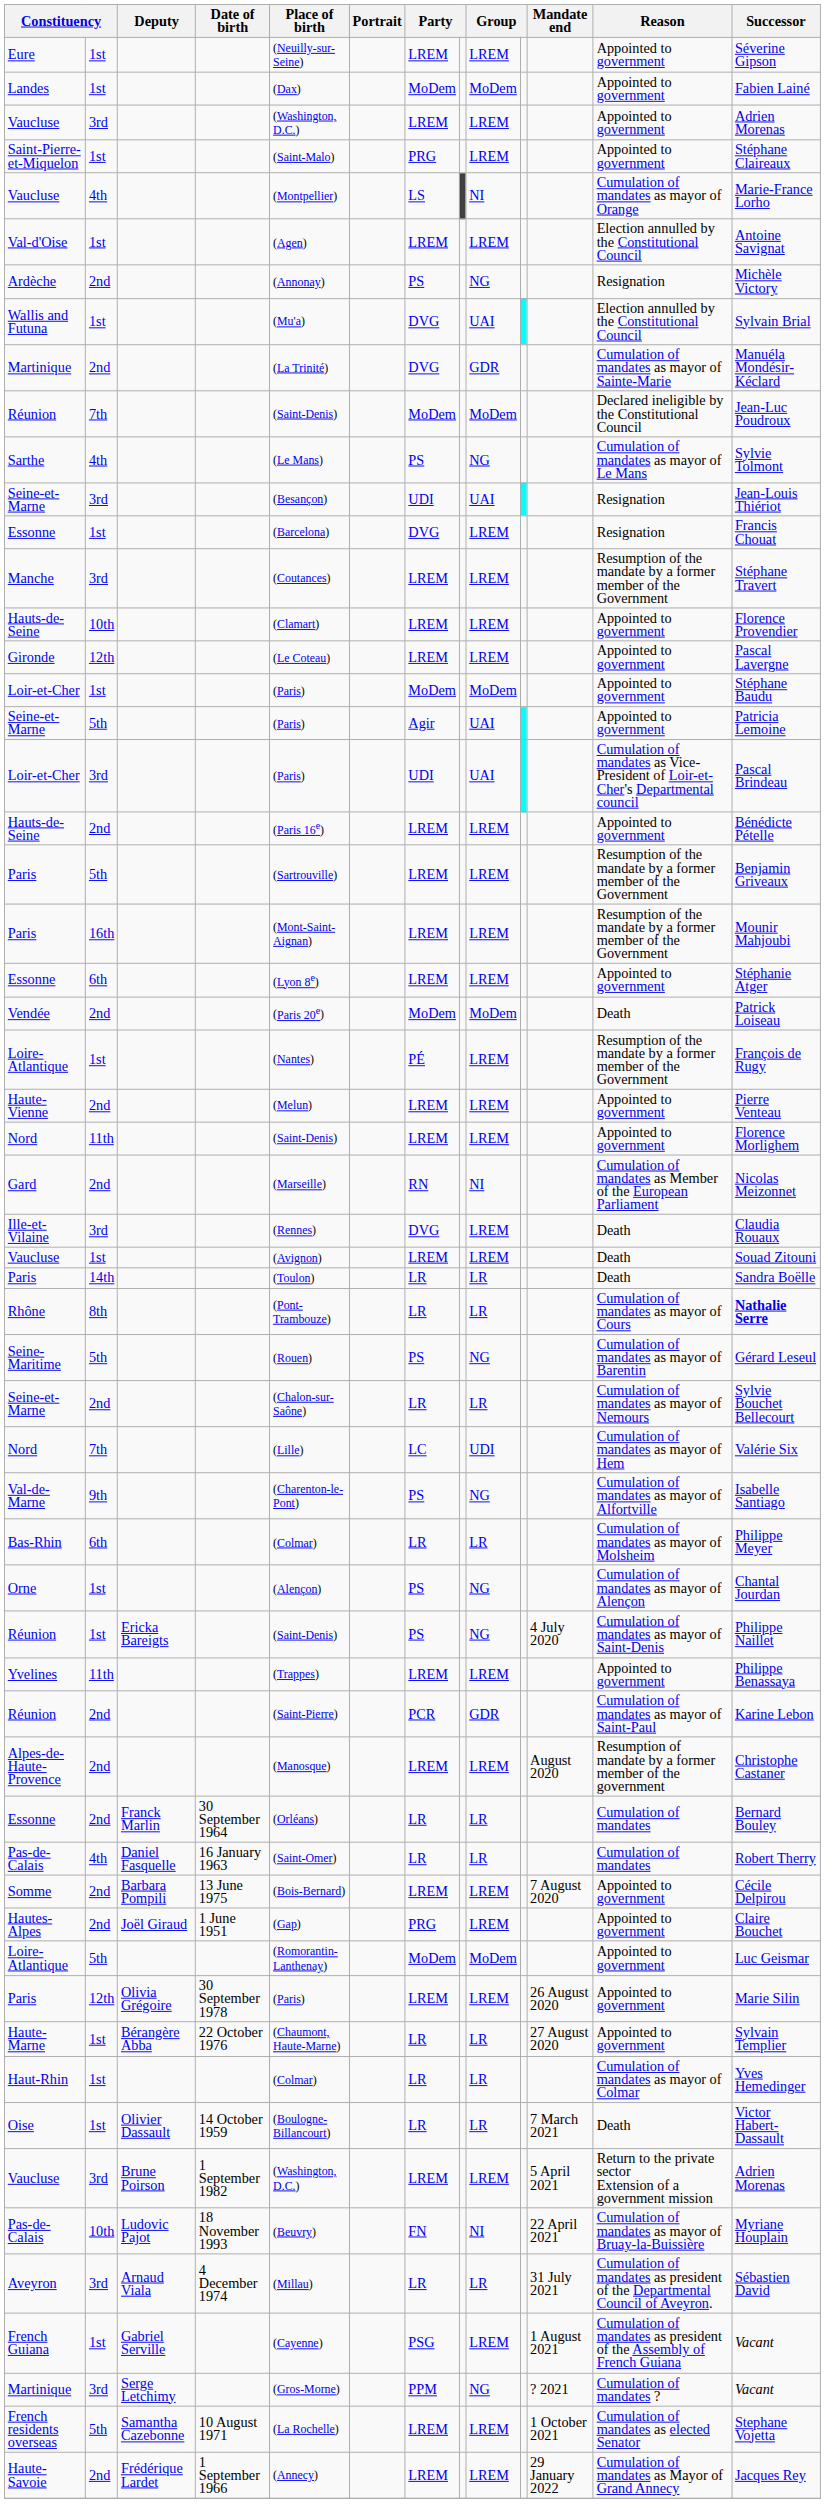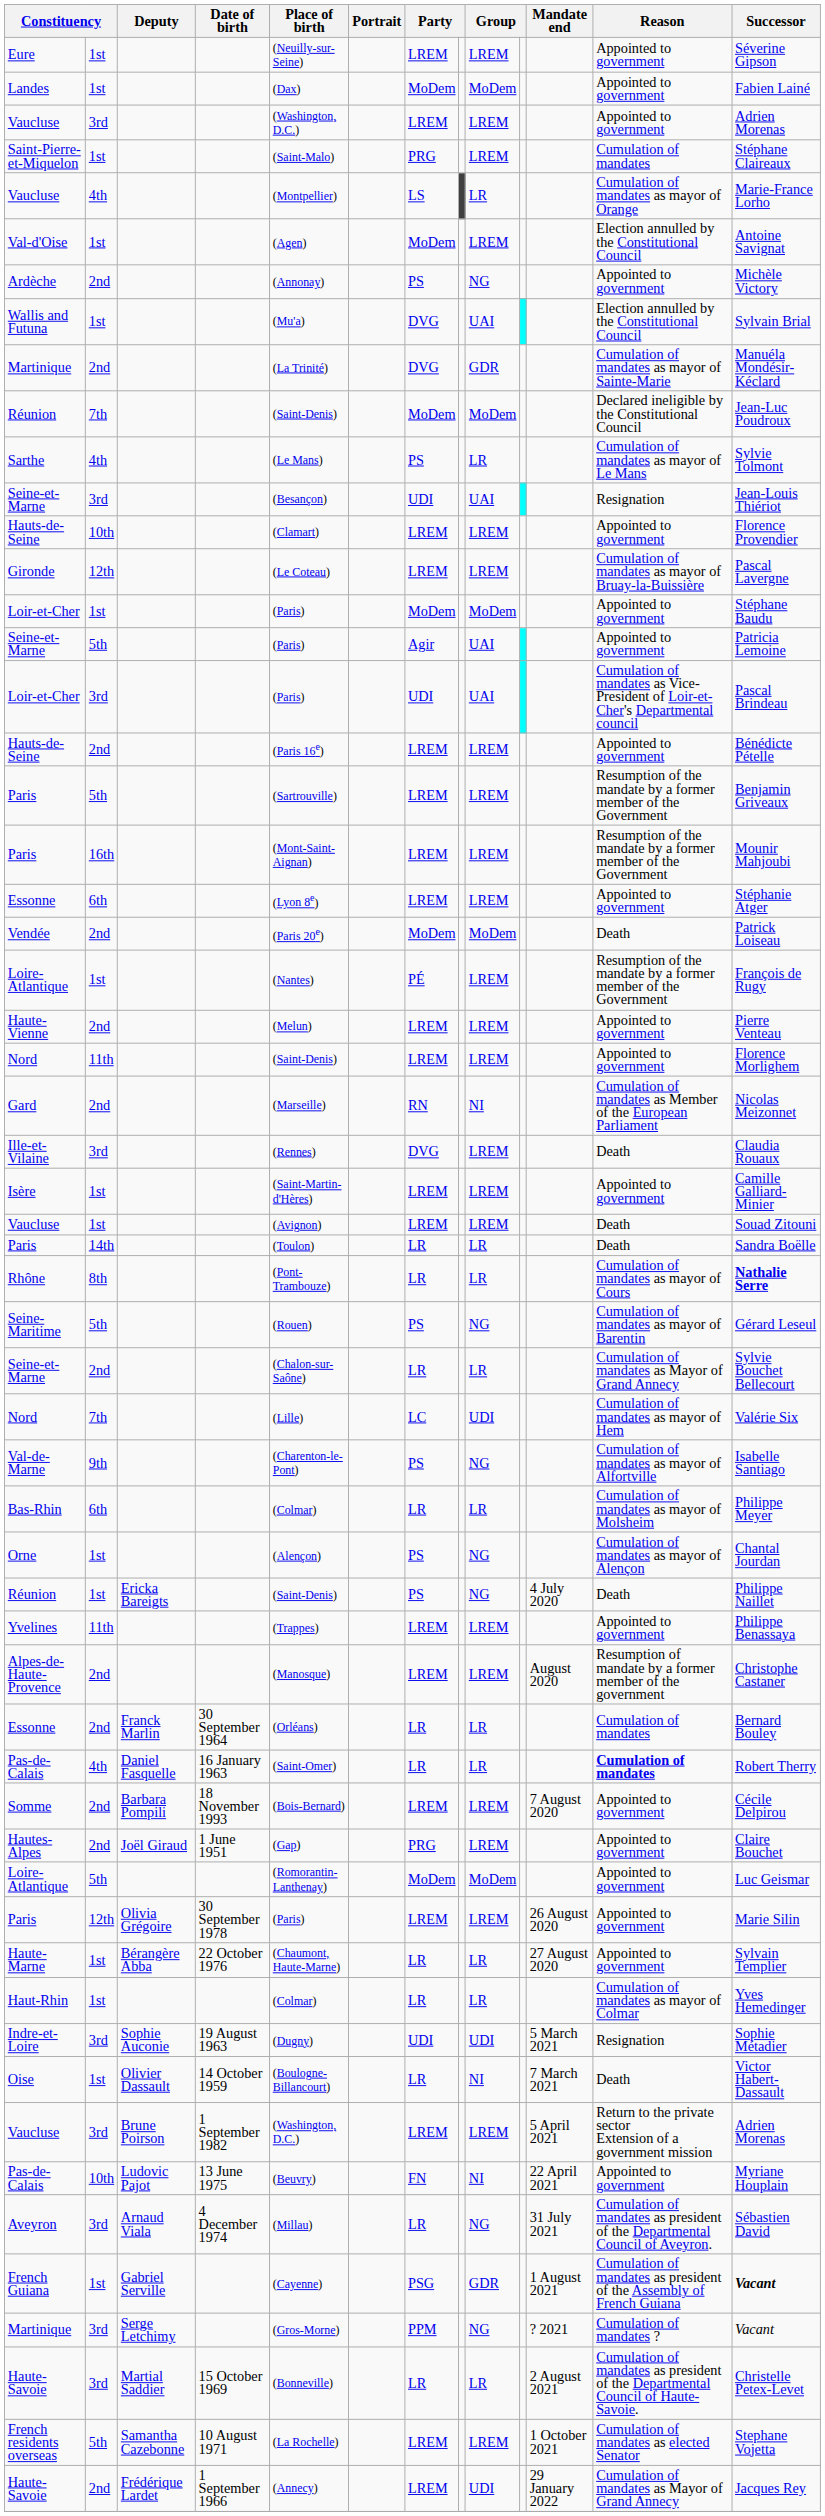(634, 156) Appointed to government -> (638, 156) Cumulation of mandates
(477, 196) NI -> (478, 196) LR
(428, 242) LREM -> (432, 242) MoDem
(631, 281) Resignation -> (634, 281) Appointed to government
(480, 459) NG -> (478, 459) LR
- row: (32, 532)
- row: (31, 578)
(634, 657) Appointed to government -> (659, 571) Cumulation of mandates as mayor of Bruay-la-Buissière
+ row: (22, 1191)
(659, 1404) Cumulation of mandates as mayor of Nemours -> (659, 1371) Cumulation of mandates as Mayor of Grand Annecy
(659, 1634) Cumulation of mandates as mayor of Saint-Denis -> (613, 1595) Death
- row: (32, 1713)
(638, 1858) normal -> (640, 1766) bold
(221, 1891) 13 June 1975 -> (229, 1805) 18 November 1993
+ row: (33, 2040)
(478, 2126) LR -> (476, 2079) NI
(229, 2231) 18 November 1993 -> (221, 2178) 13 June 1975
(659, 2231) Cumulation of mandates as mayor of Bruay-la-Buissière -> (634, 2178) Appointed to government
(478, 2284) LR -> (479, 2224) NG
(489, 2343) LREM -> (484, 2284) GDR
(754, 2343) normal -> (755, 2284) bold
+ row: (27, 2382)
(489, 2475) LREM -> (482, 2488) UDI
